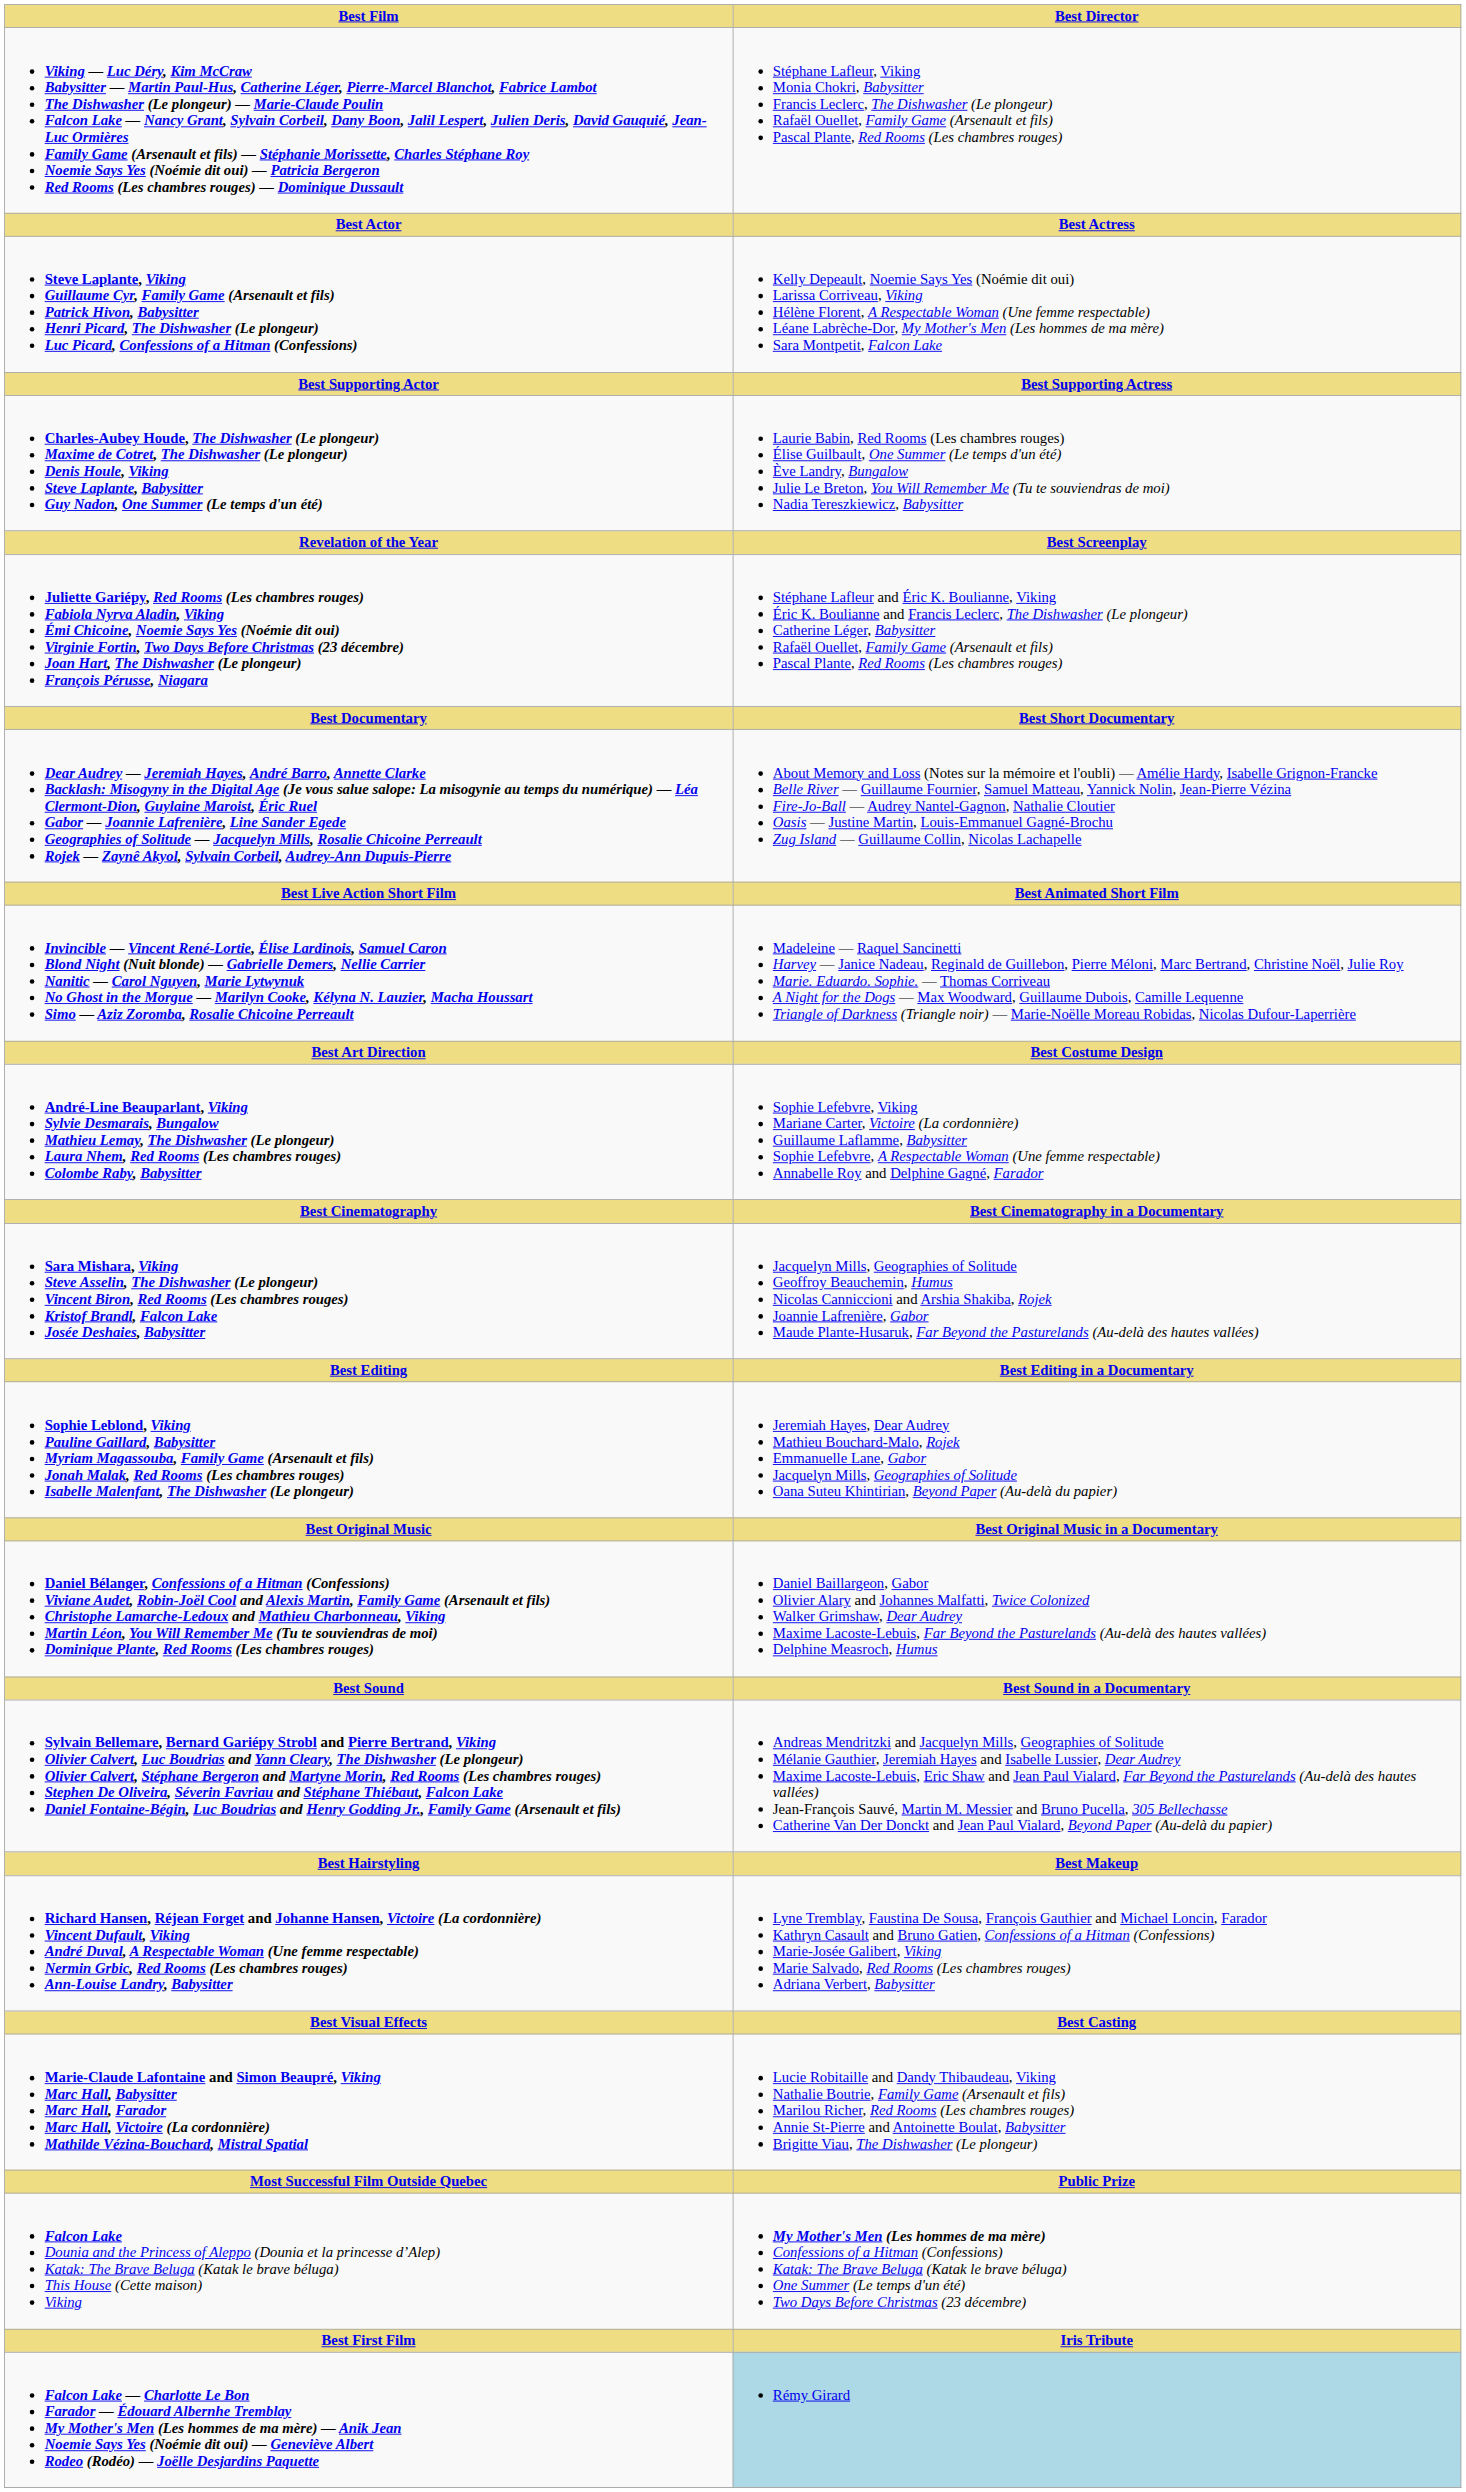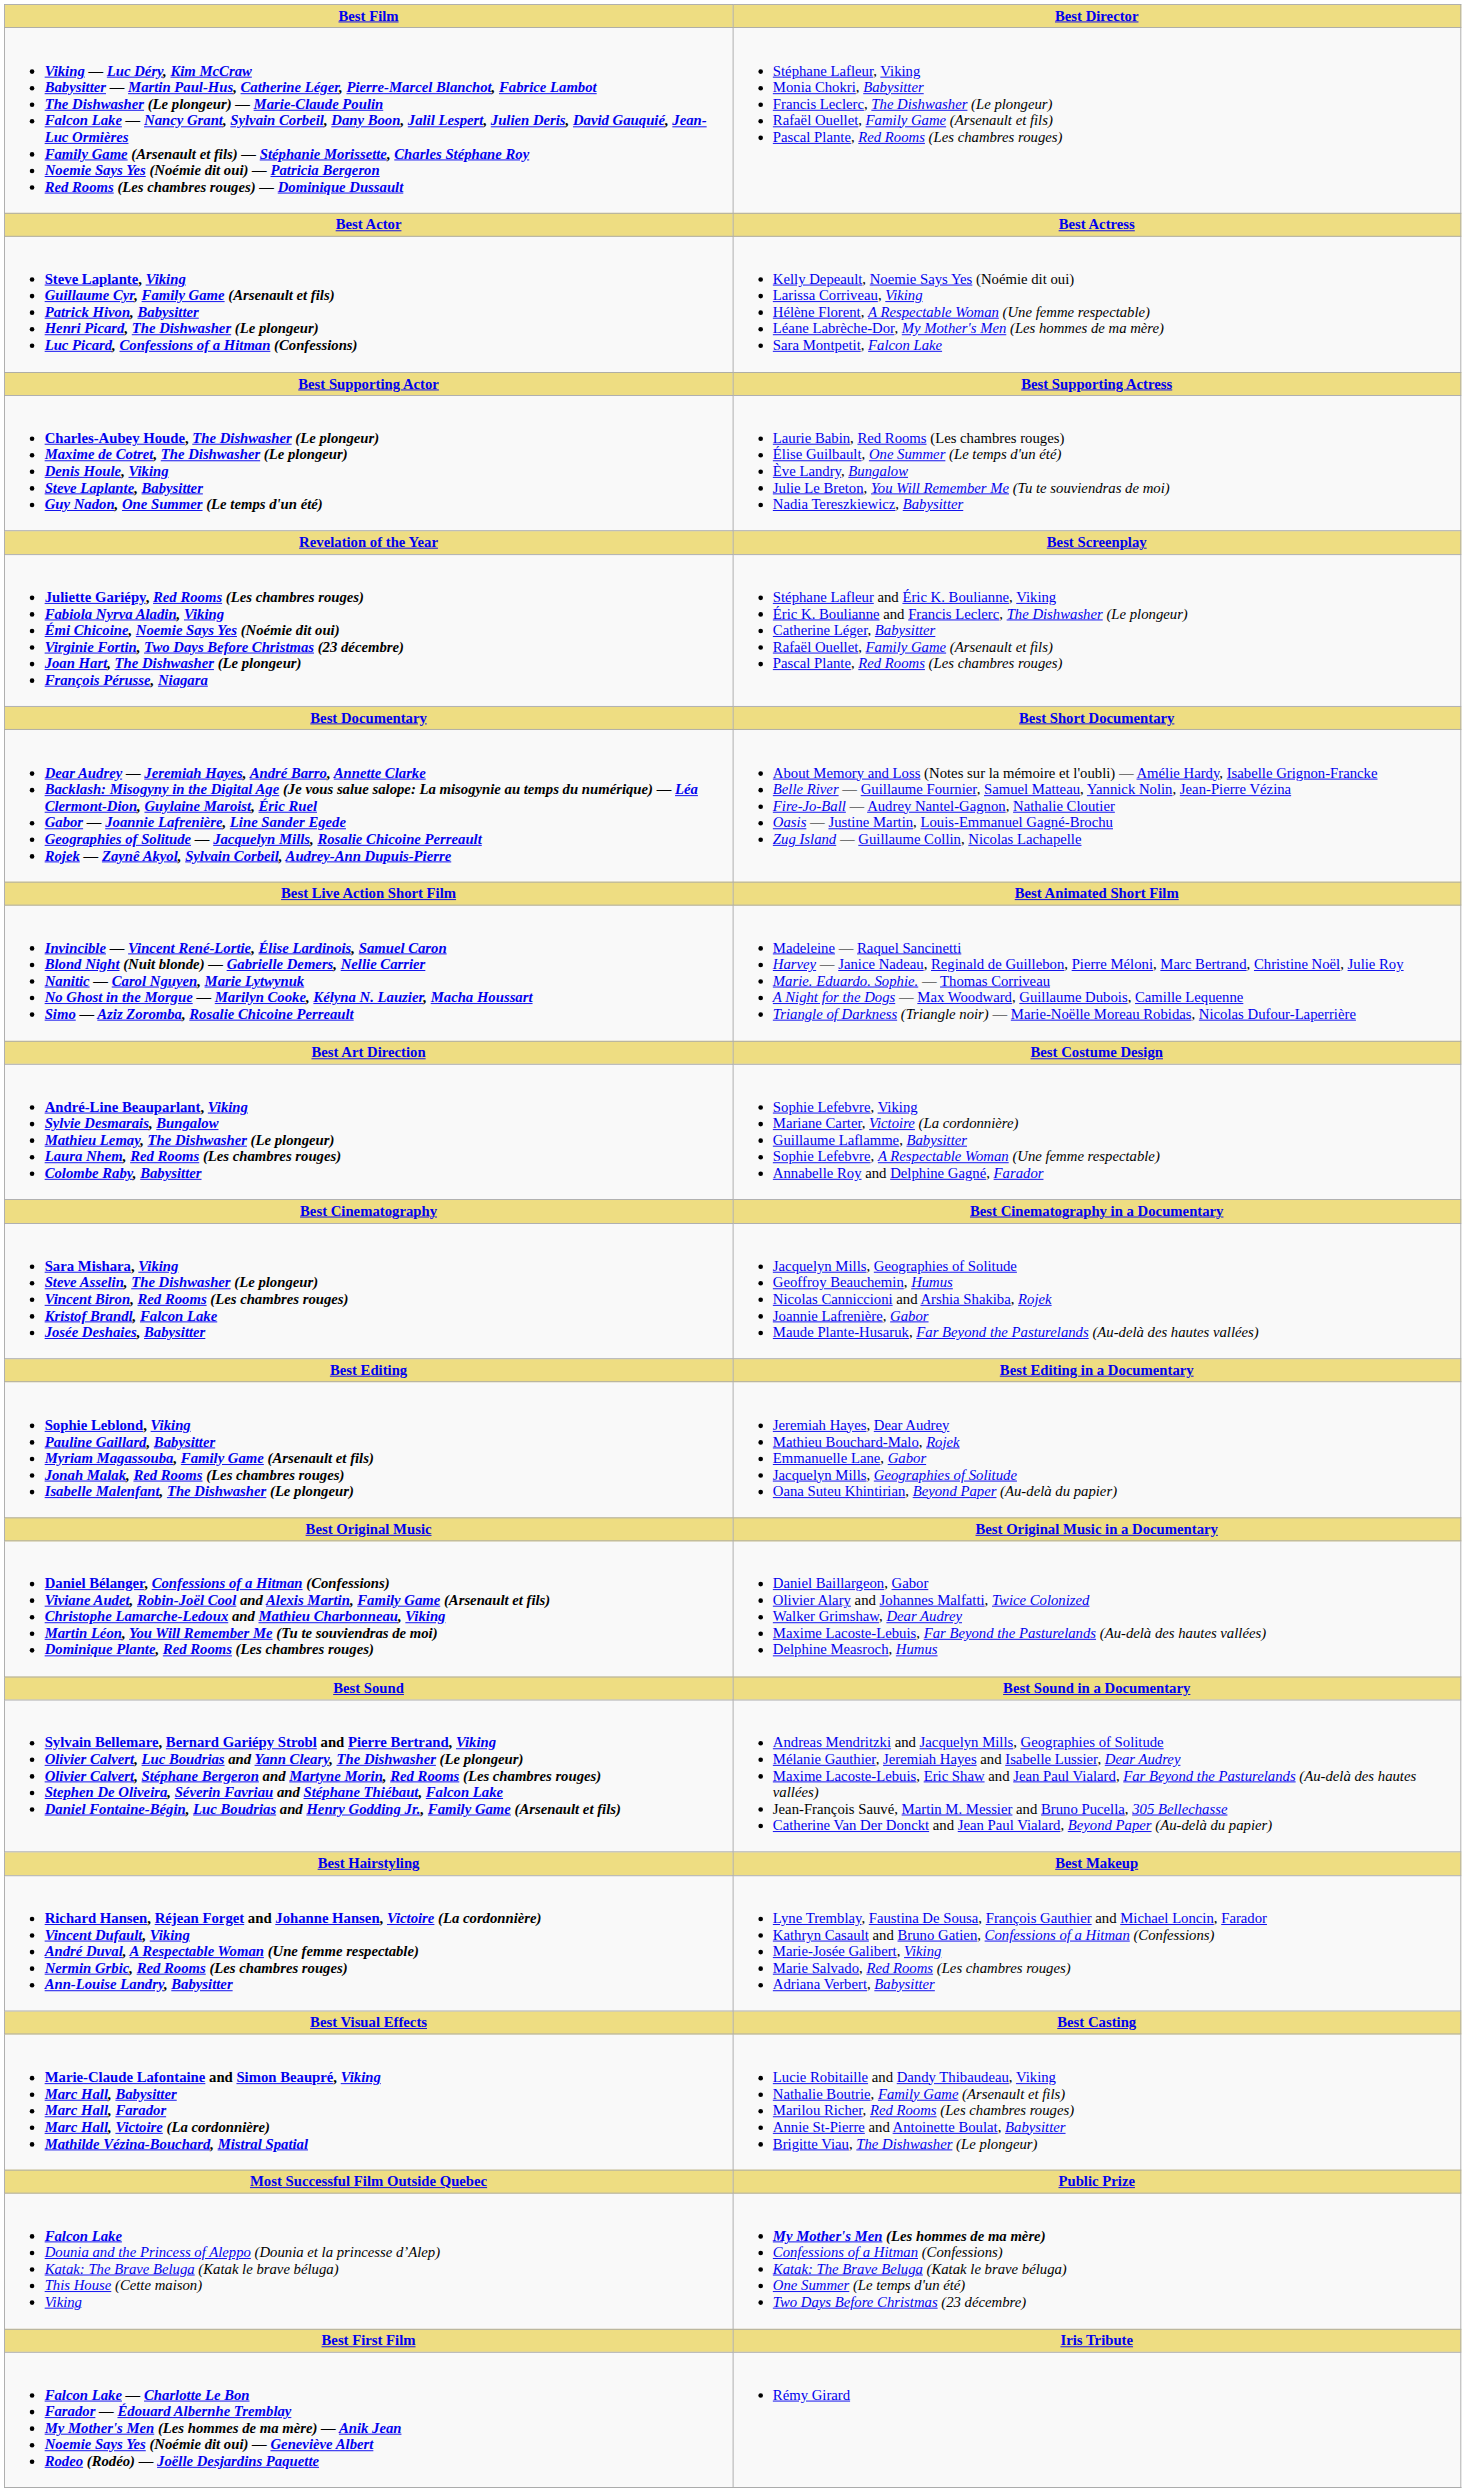(1097, 2395) lightblue background -> (1097, 2395) no background
